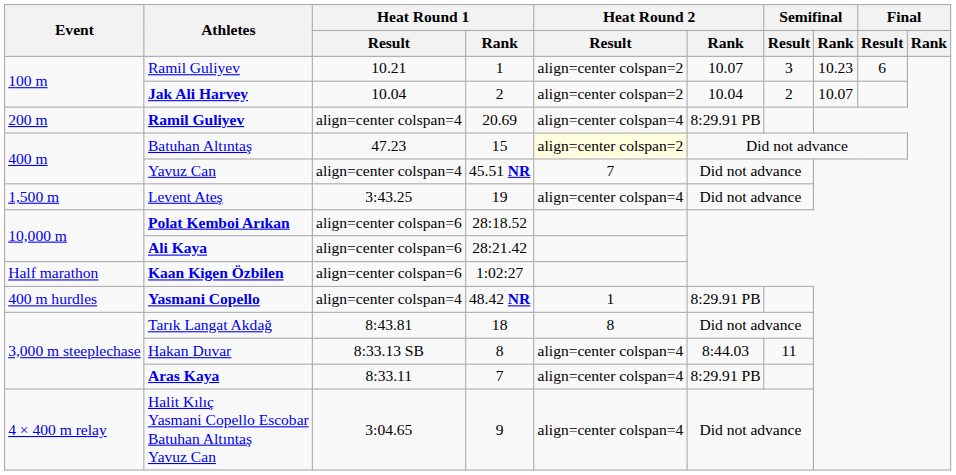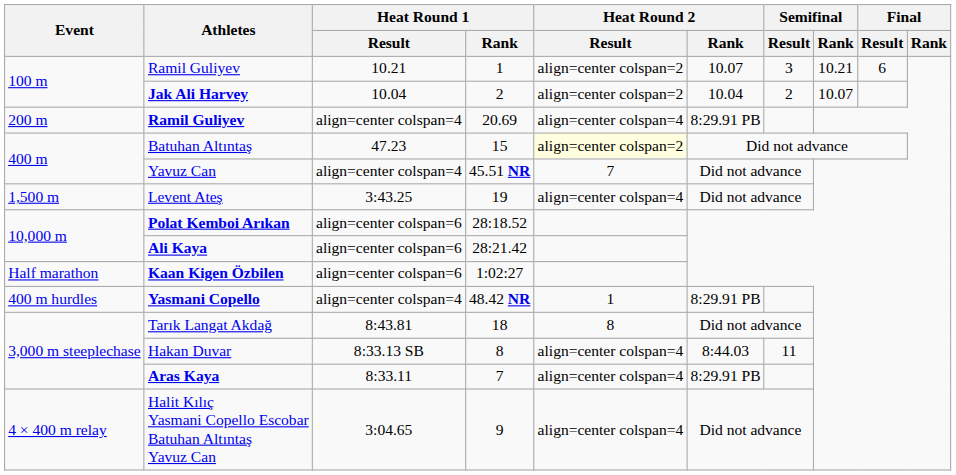(836, 69) 10.23 -> (836, 69) 10.21
